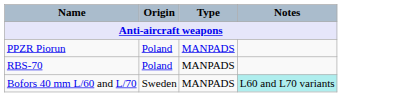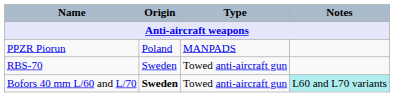(157, 65) Poland -> (159, 65) Sweden
(208, 65) MANPADS -> (235, 65) Towed anti-aircraft gun
(159, 83) normal -> (160, 83) bold
(208, 83) MANPADS -> (235, 83) Towed anti-aircraft gun
